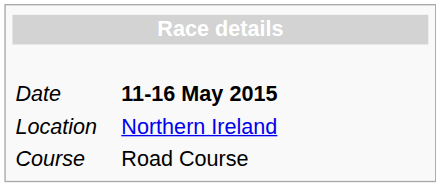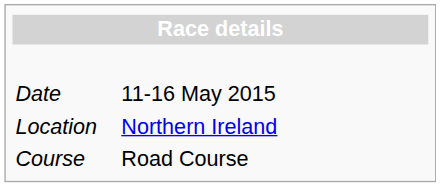(199, 94) bold -> (199, 94) normal
